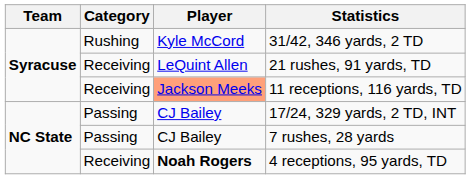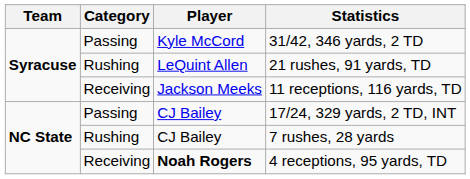(111, 40) Rushing -> (111, 40) Passing
(117, 64) Receiving -> (111, 64) Rushing
(210, 89) lightsalmon background -> (210, 89) no background
(111, 137) Passing -> (111, 137) Rushing
